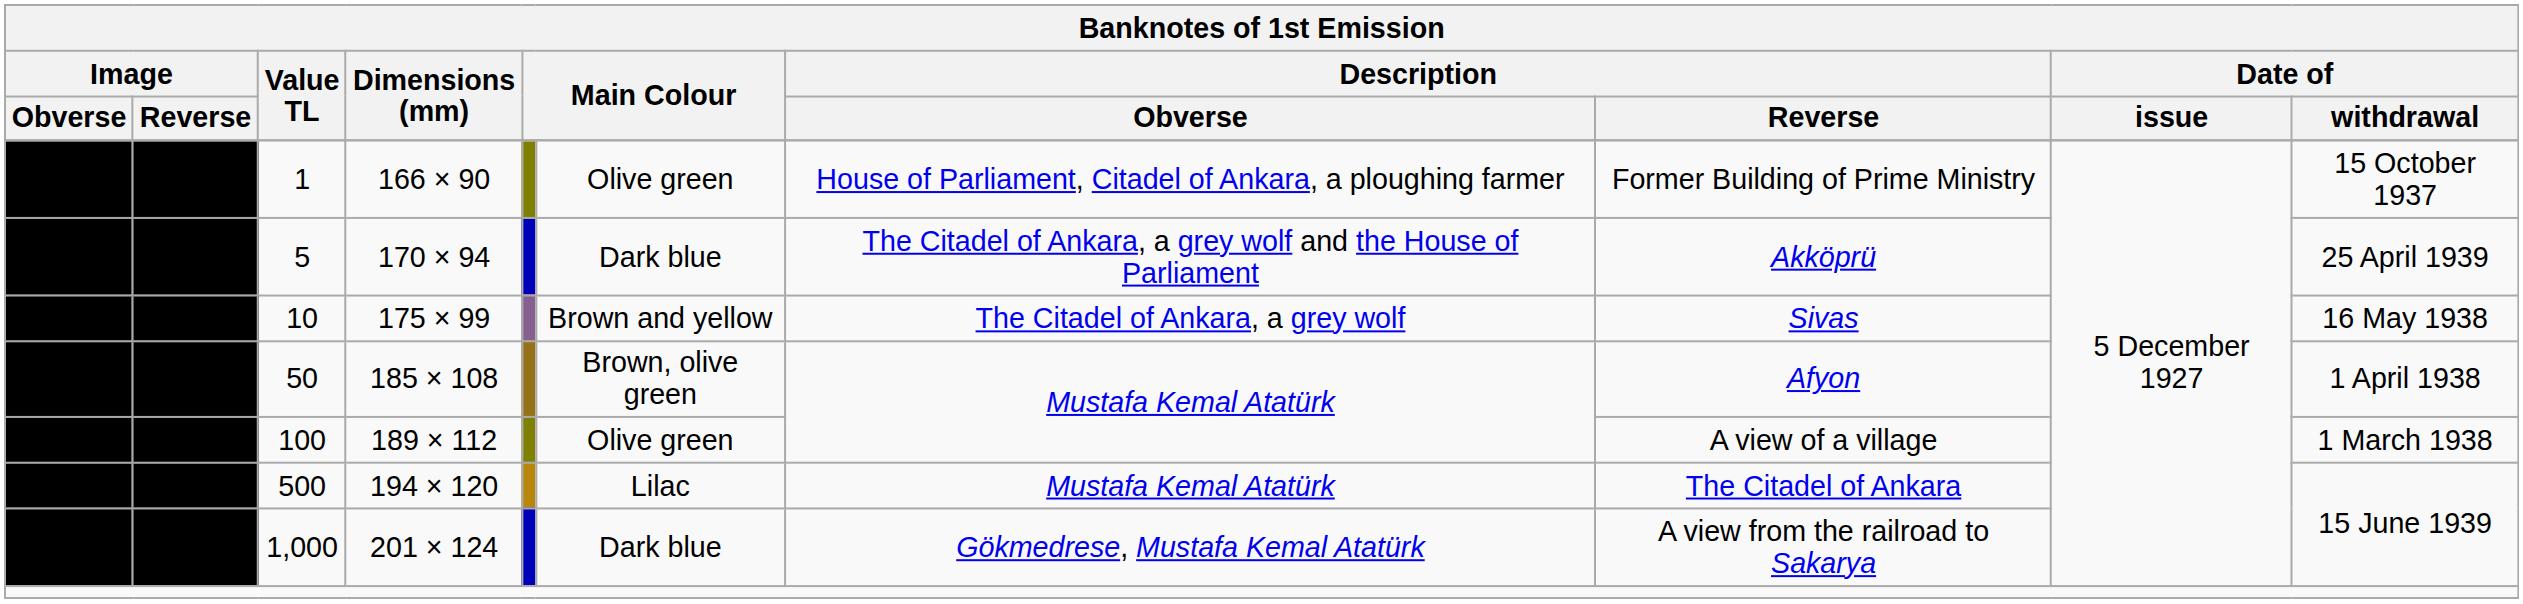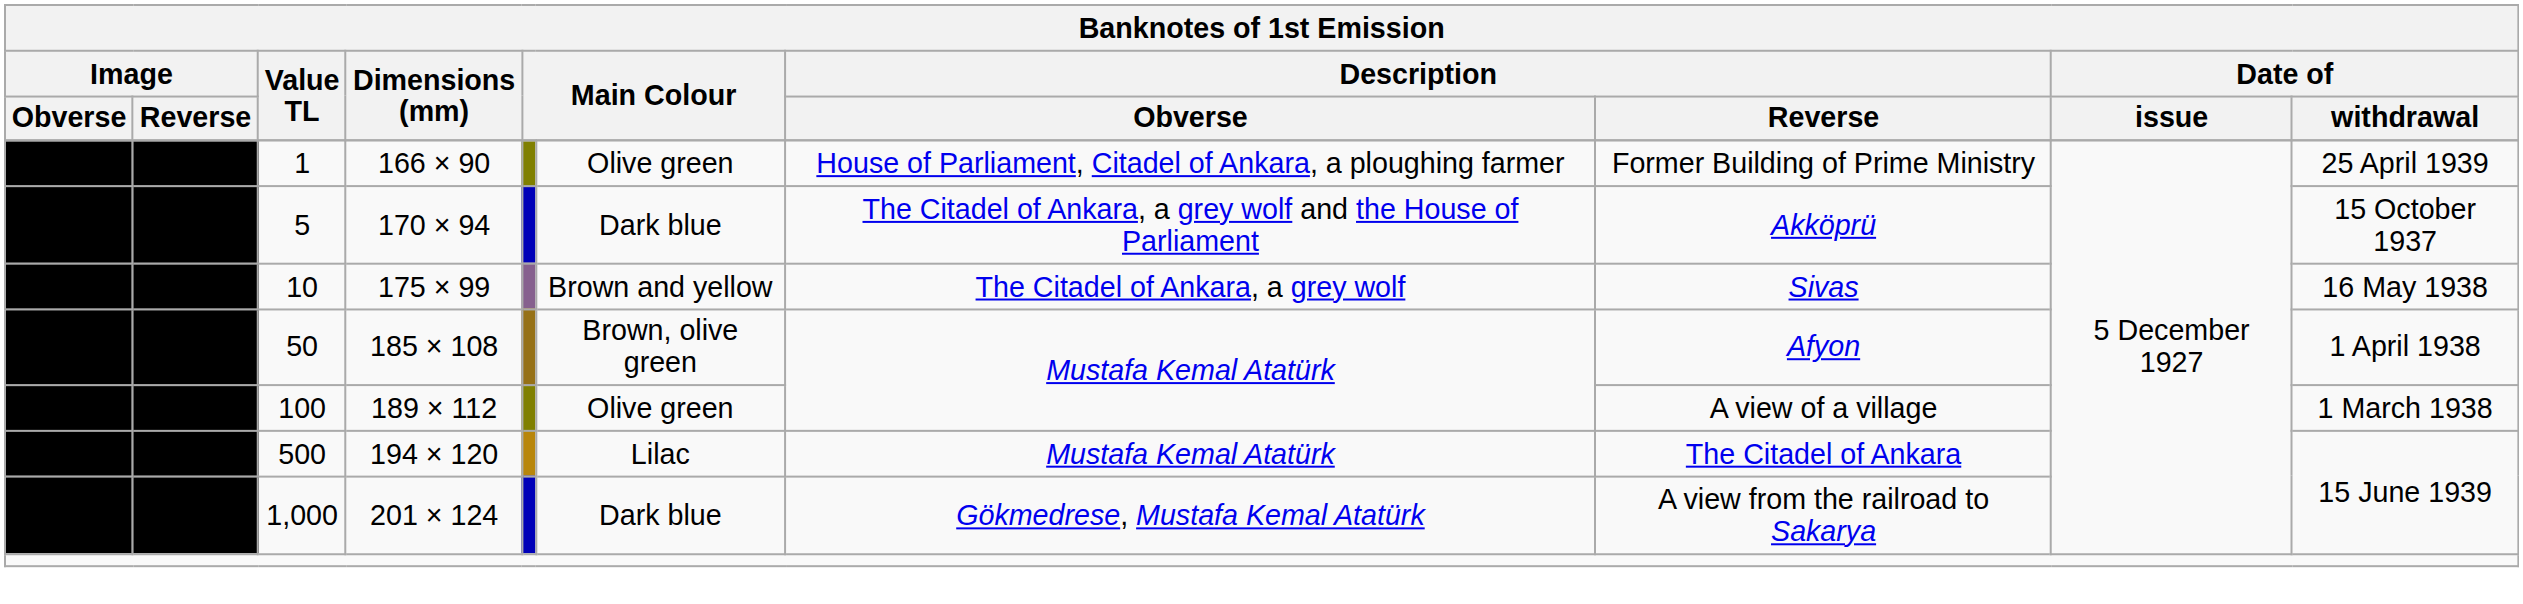(2405, 180) 15 October 1937 -> (2405, 164) 25 April 1939
(2405, 257) 25 April 1939 -> (2405, 225) 15 October 1937
